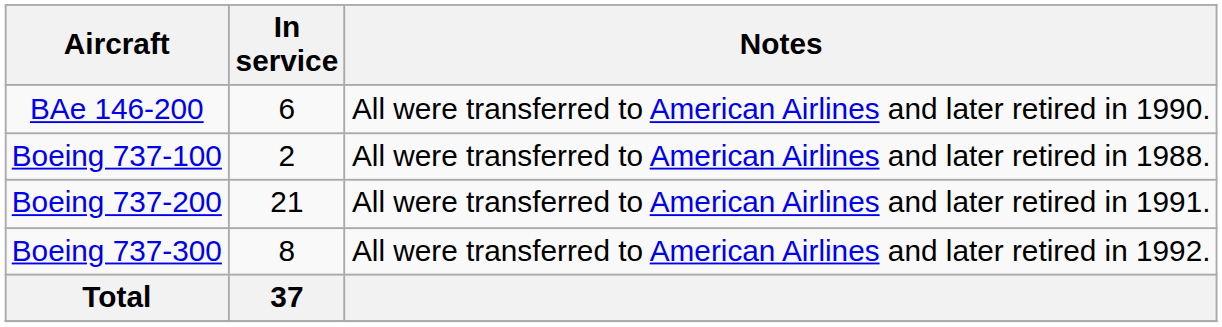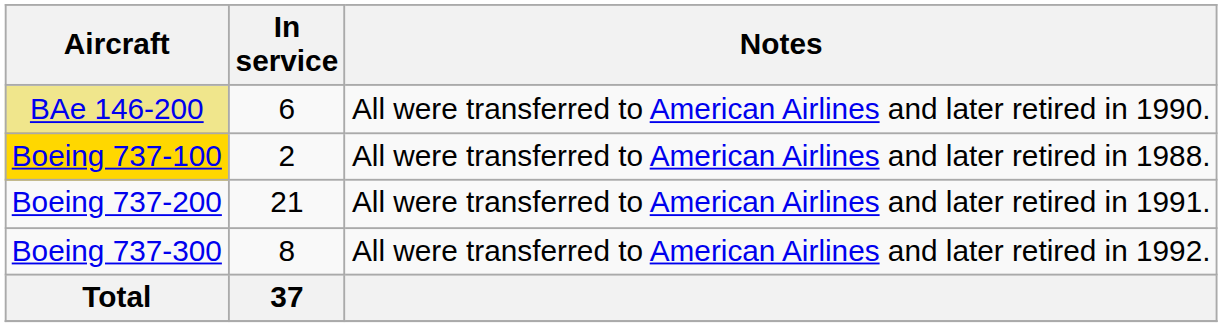(117, 108) no background -> (117, 108) khaki background
(117, 155) no background -> (117, 155) gold background
